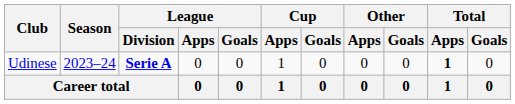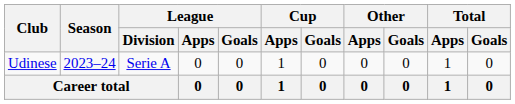(149, 63) bold -> (149, 63) normal
(448, 63) bold -> (448, 63) normal
